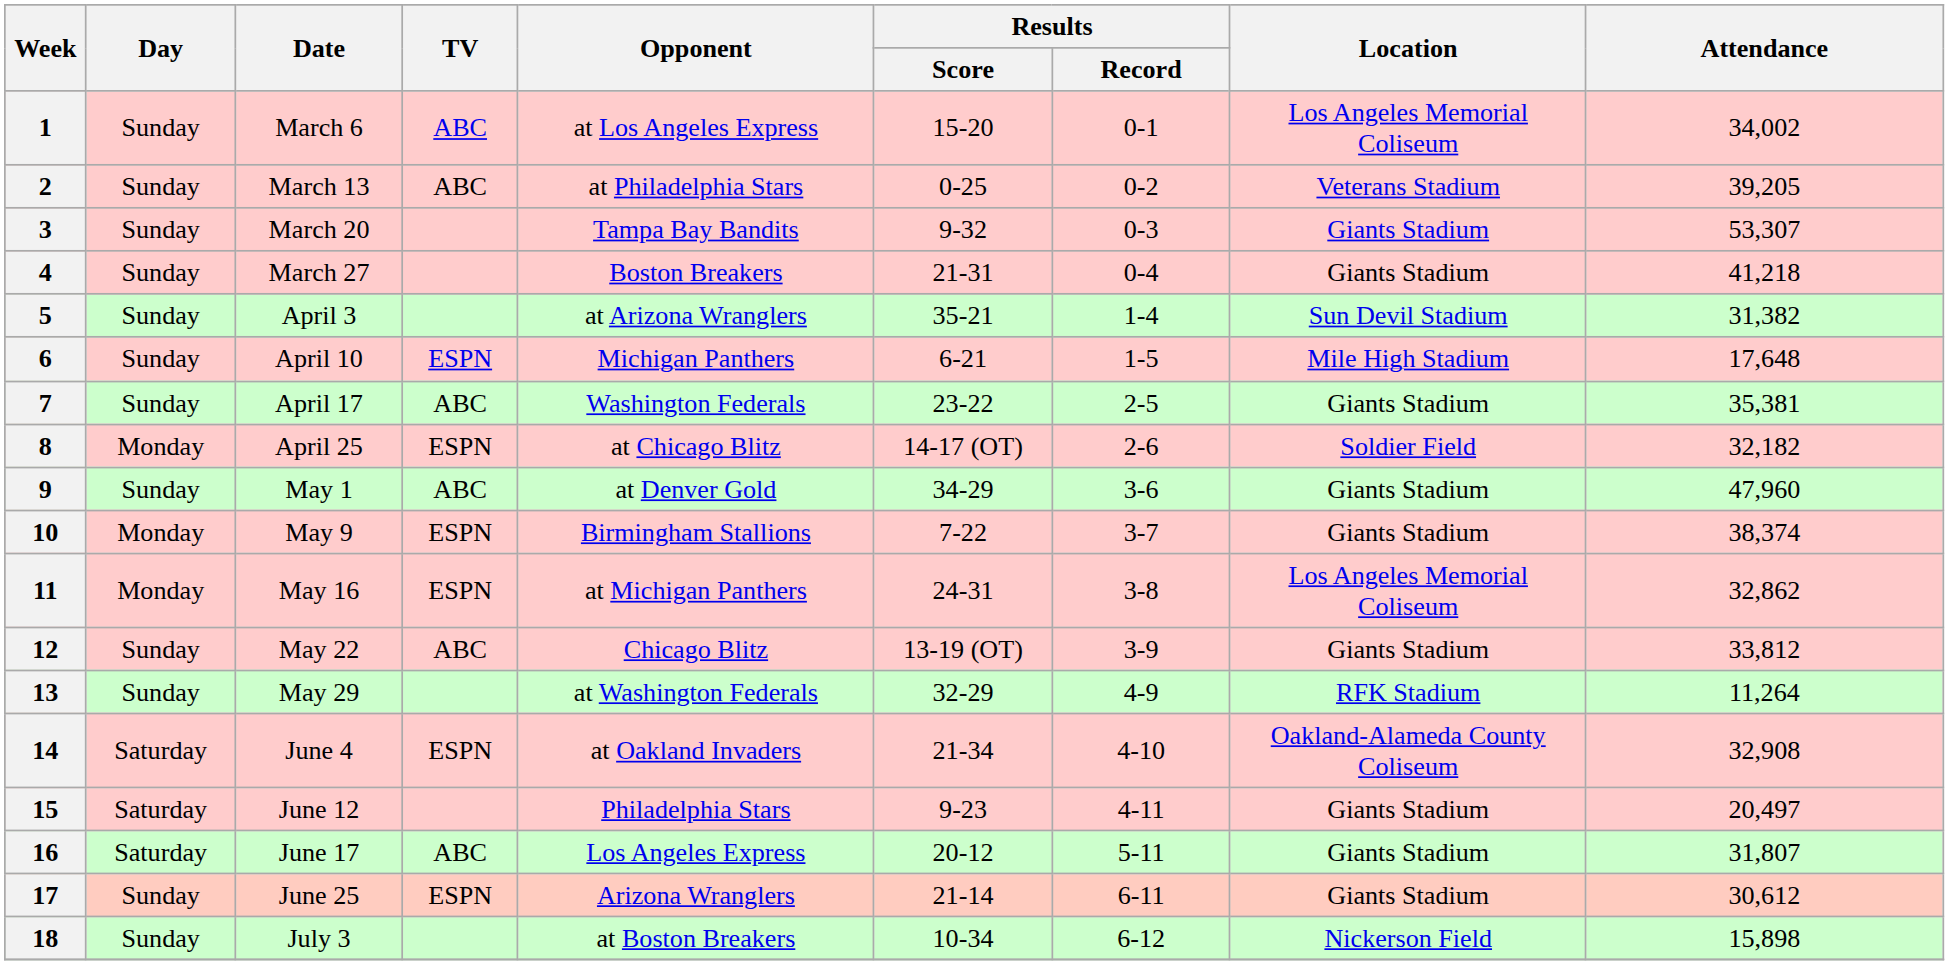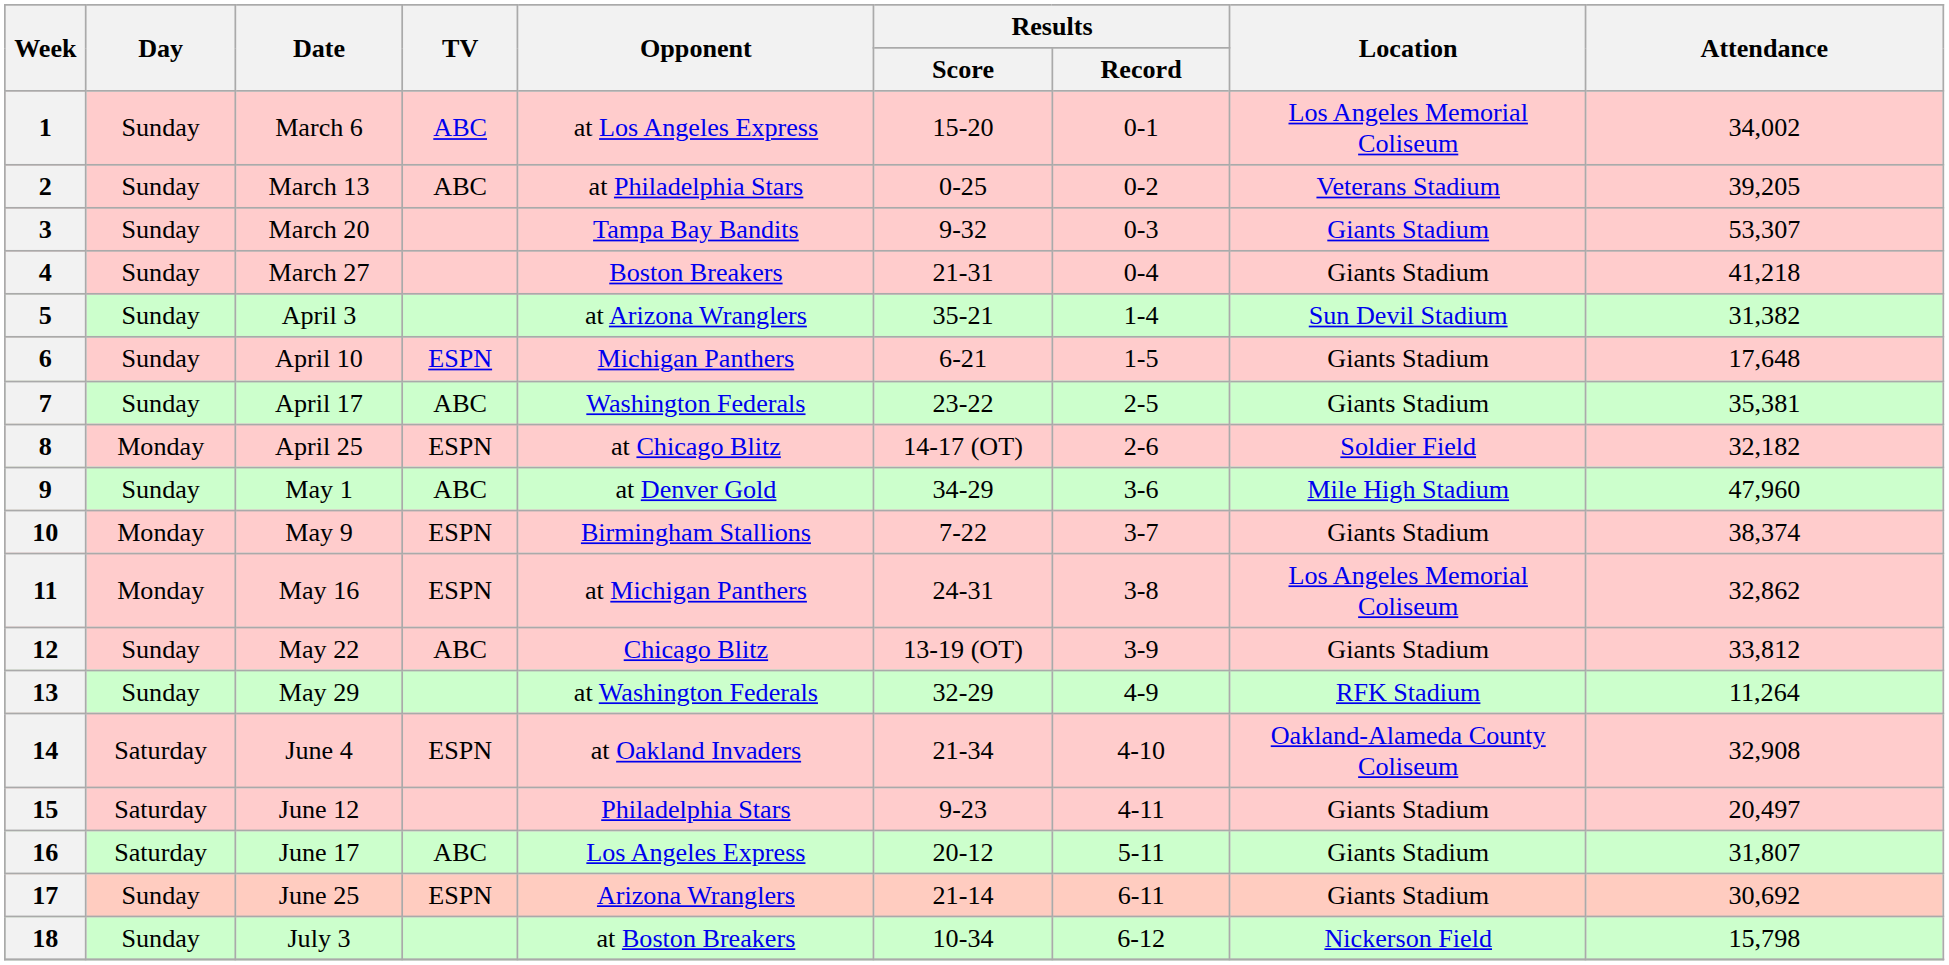(1408, 358) Mile High Stadium -> (1408, 358) Giants Stadium
(1408, 488) Giants Stadium -> (1408, 488) Mile High Stadium
(1764, 895) 30,612 -> (1764, 895) 30,692
(1764, 938) 15,898 -> (1764, 938) 15,798
